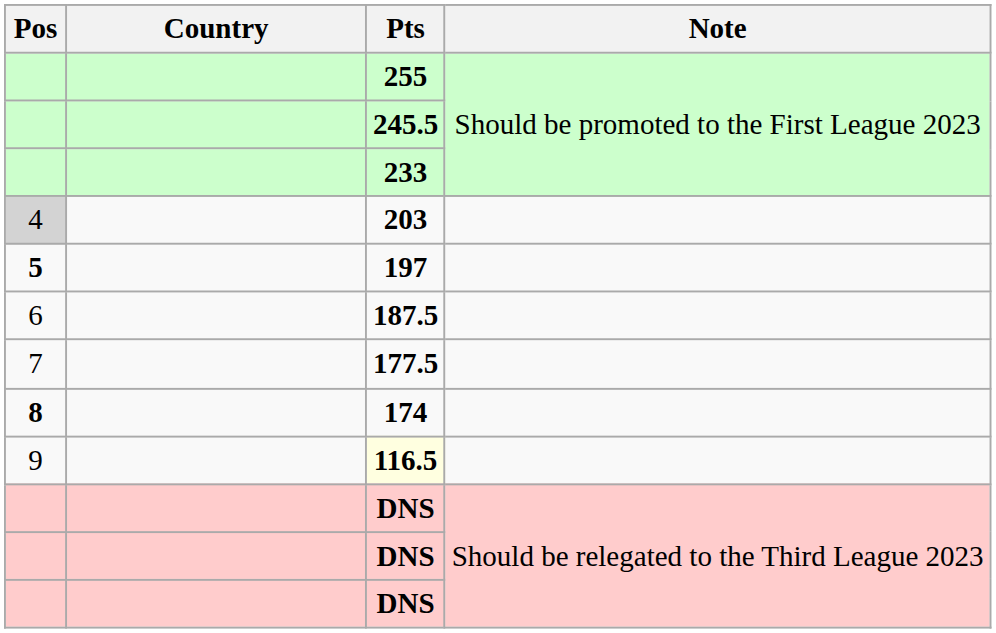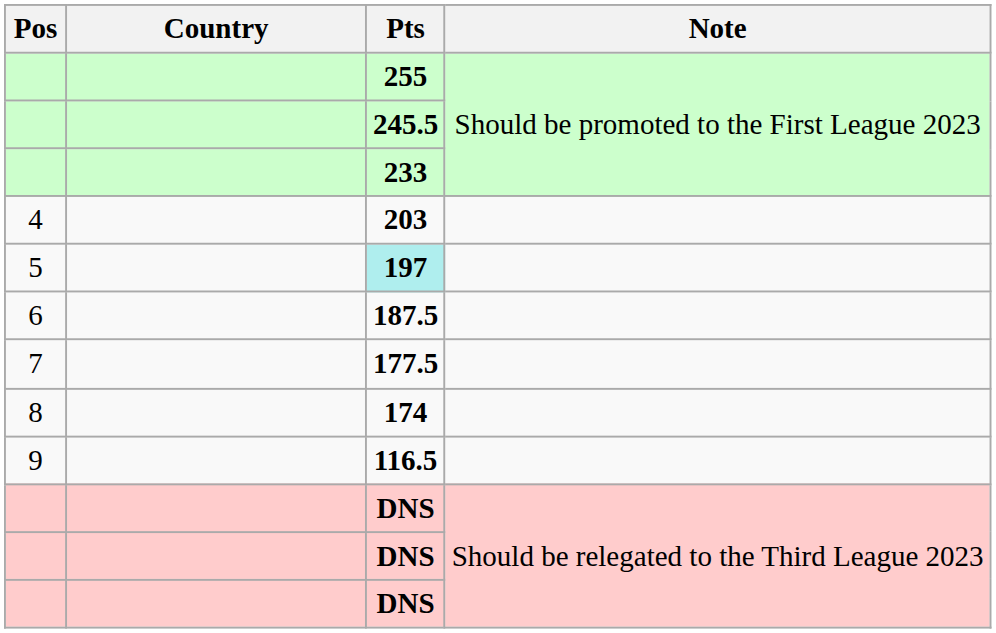(36, 220) lightgrey background -> (36, 220) no background
(36, 267) bold -> (36, 267) normal
(406, 267) no background -> (406, 267) paleturquoise background
(36, 411) bold -> (36, 411) normal
(406, 459) lightyellow background -> (406, 459) no background
